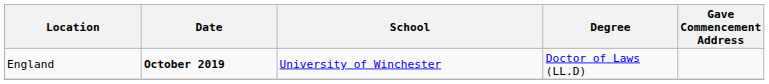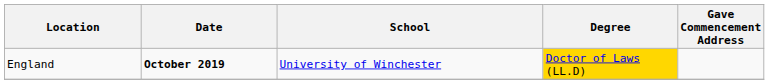(593, 64) no background -> (593, 64) gold background
